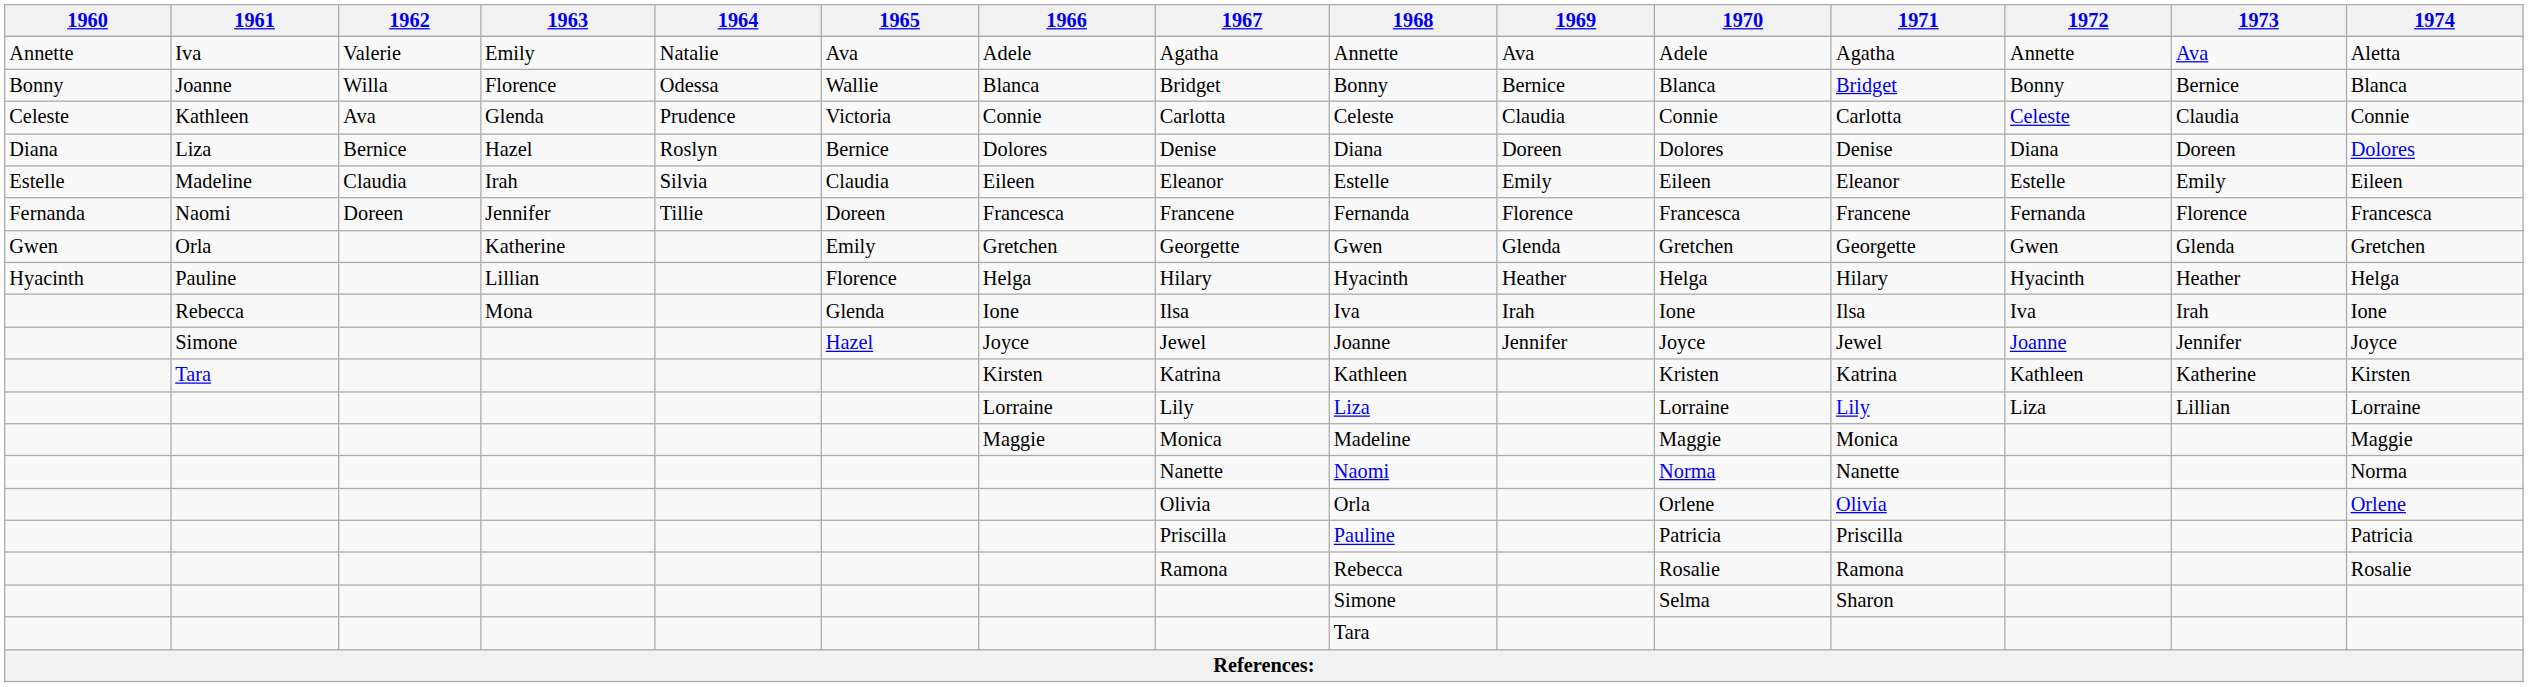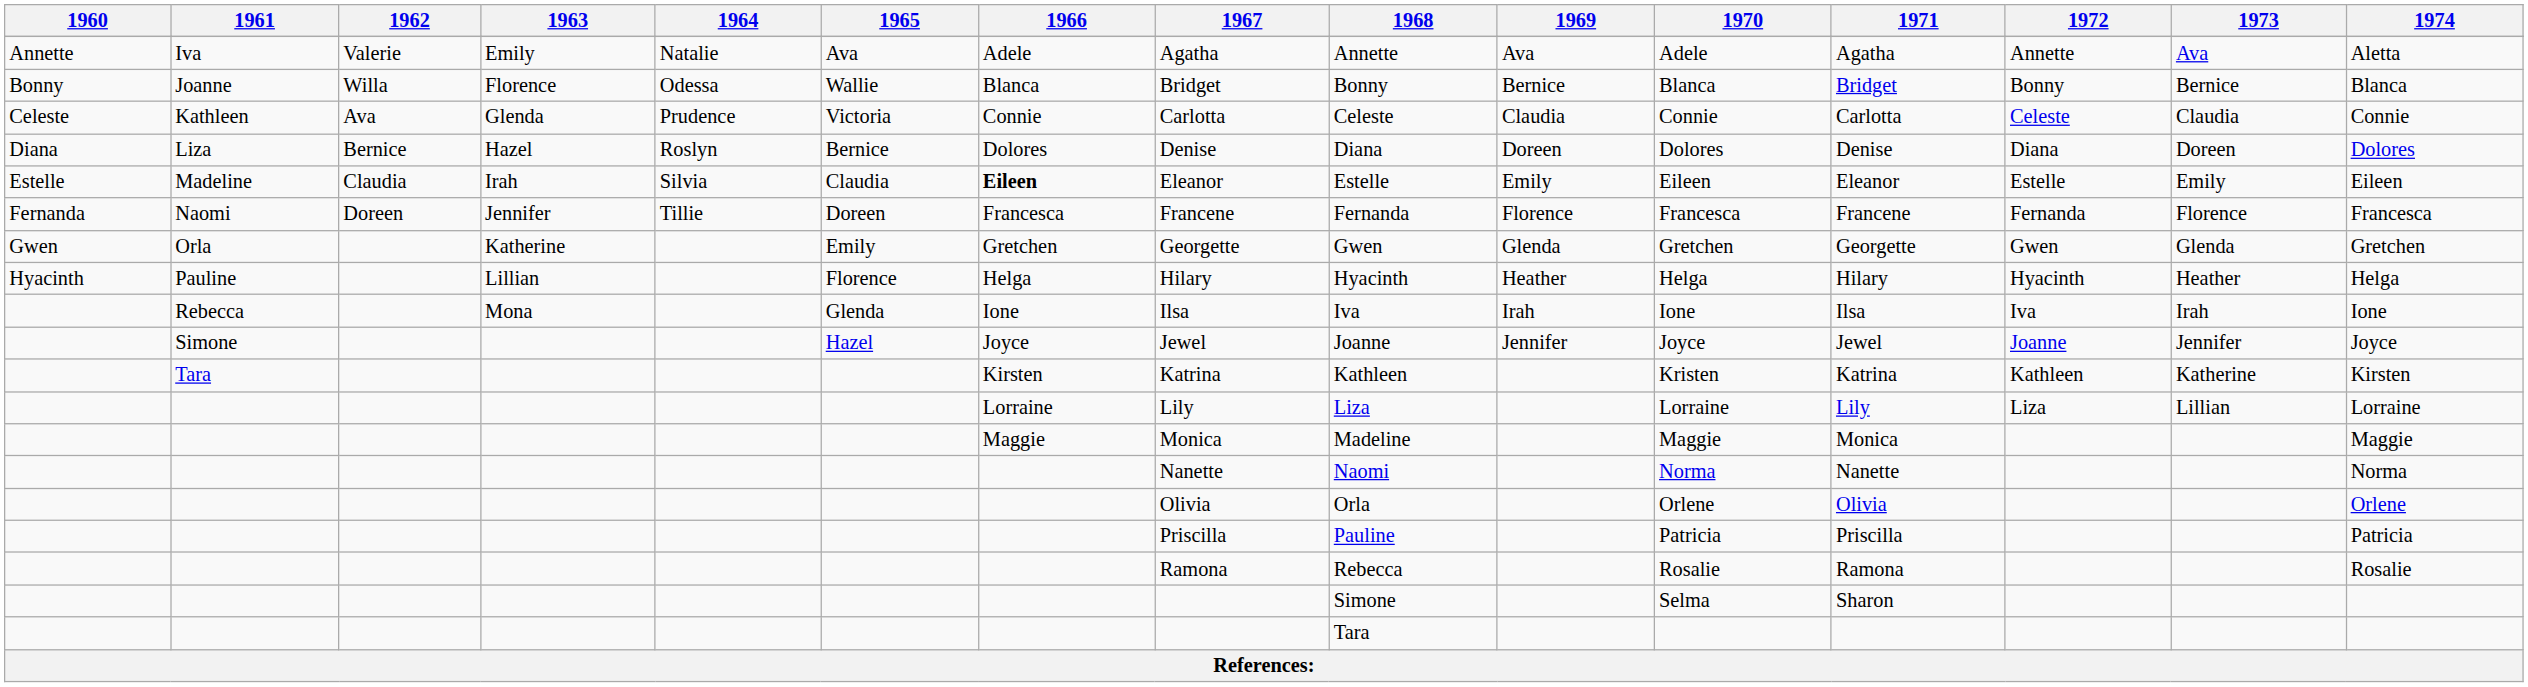(1009, 181) normal -> (1010, 181) bold
